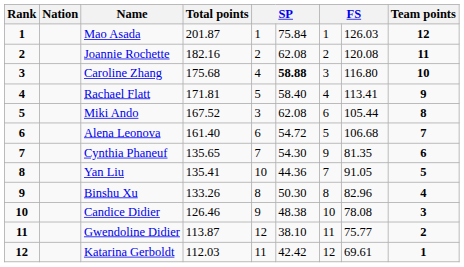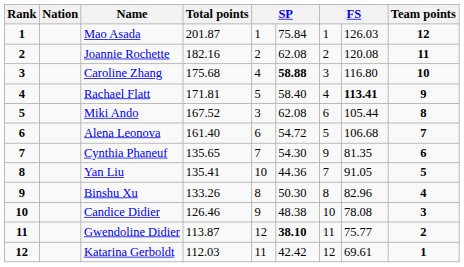(361, 93) normal -> (361, 93) bold
(292, 232) normal -> (292, 232) bold
